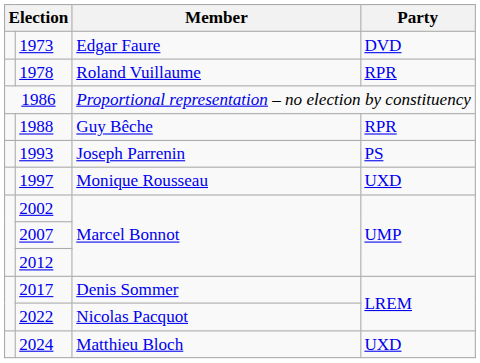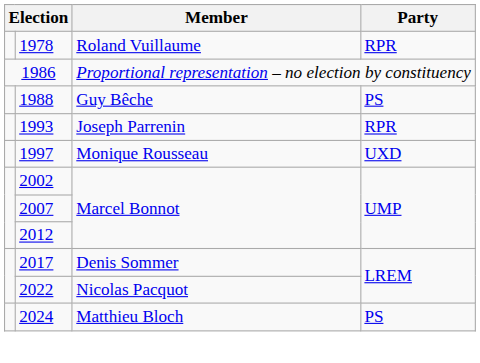- row: (36, 45)
(381, 126) RPR -> (374, 99) PS
(374, 153) PS -> (381, 126) RPR
(383, 343) UXD -> (374, 316) PS
